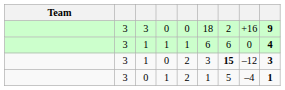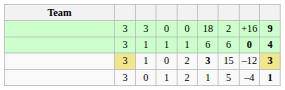(249, 45) normal -> (249, 45) bold
(125, 61) no background -> (125, 61) khaki background
(208, 61) normal -> (208, 61) bold
(229, 61) bold -> (229, 61) normal
(270, 61) no background -> (270, 61) khaki background
